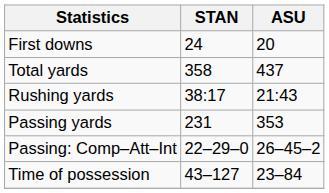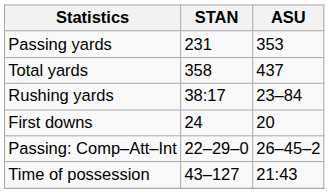rows swapped: (50, 44) <-> (60, 122)
(277, 96) 21:43 -> (279, 96) 23–84
(279, 174) 23–84 -> (277, 174) 21:43
